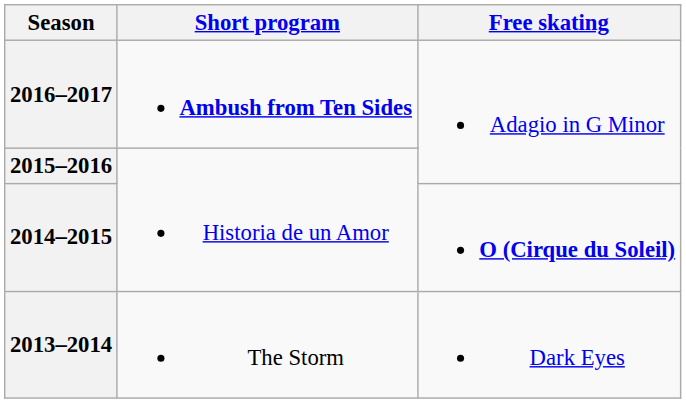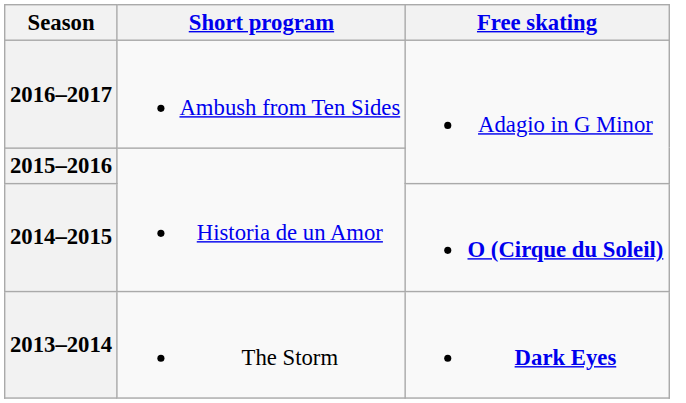(267, 107) bold -> (261, 107) normal
(549, 357) normal -> (537, 357) bold
